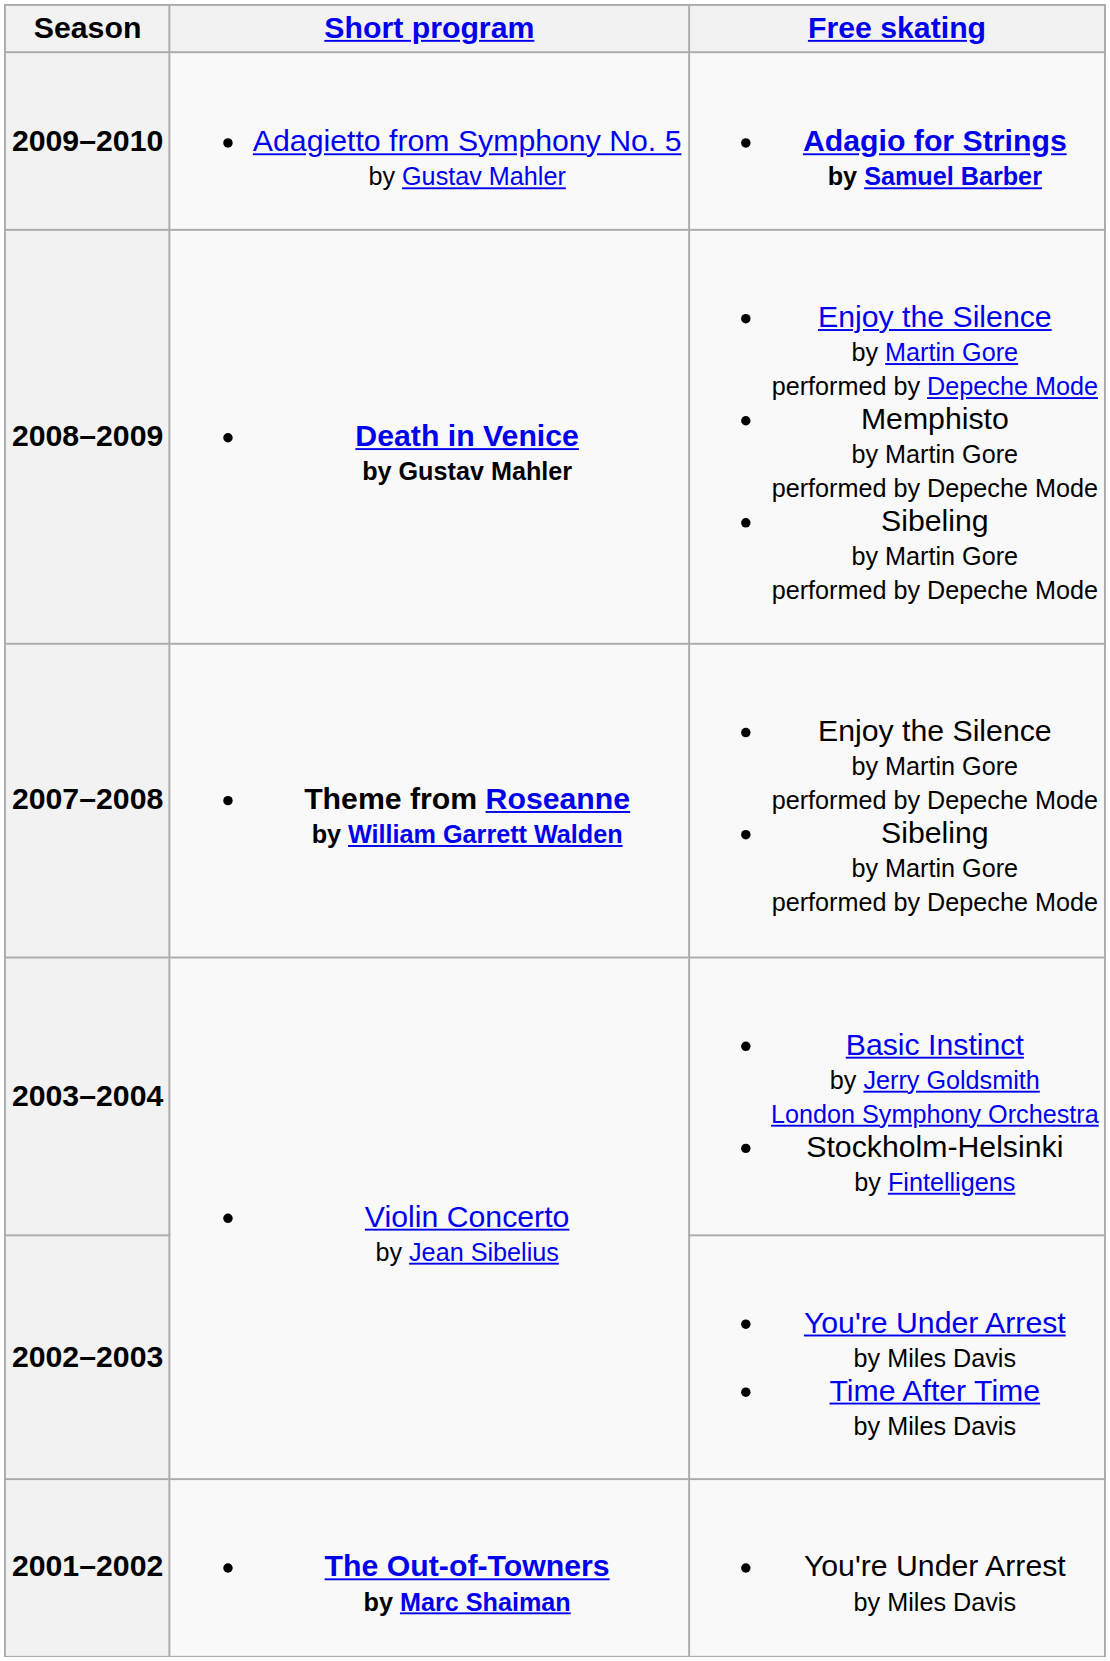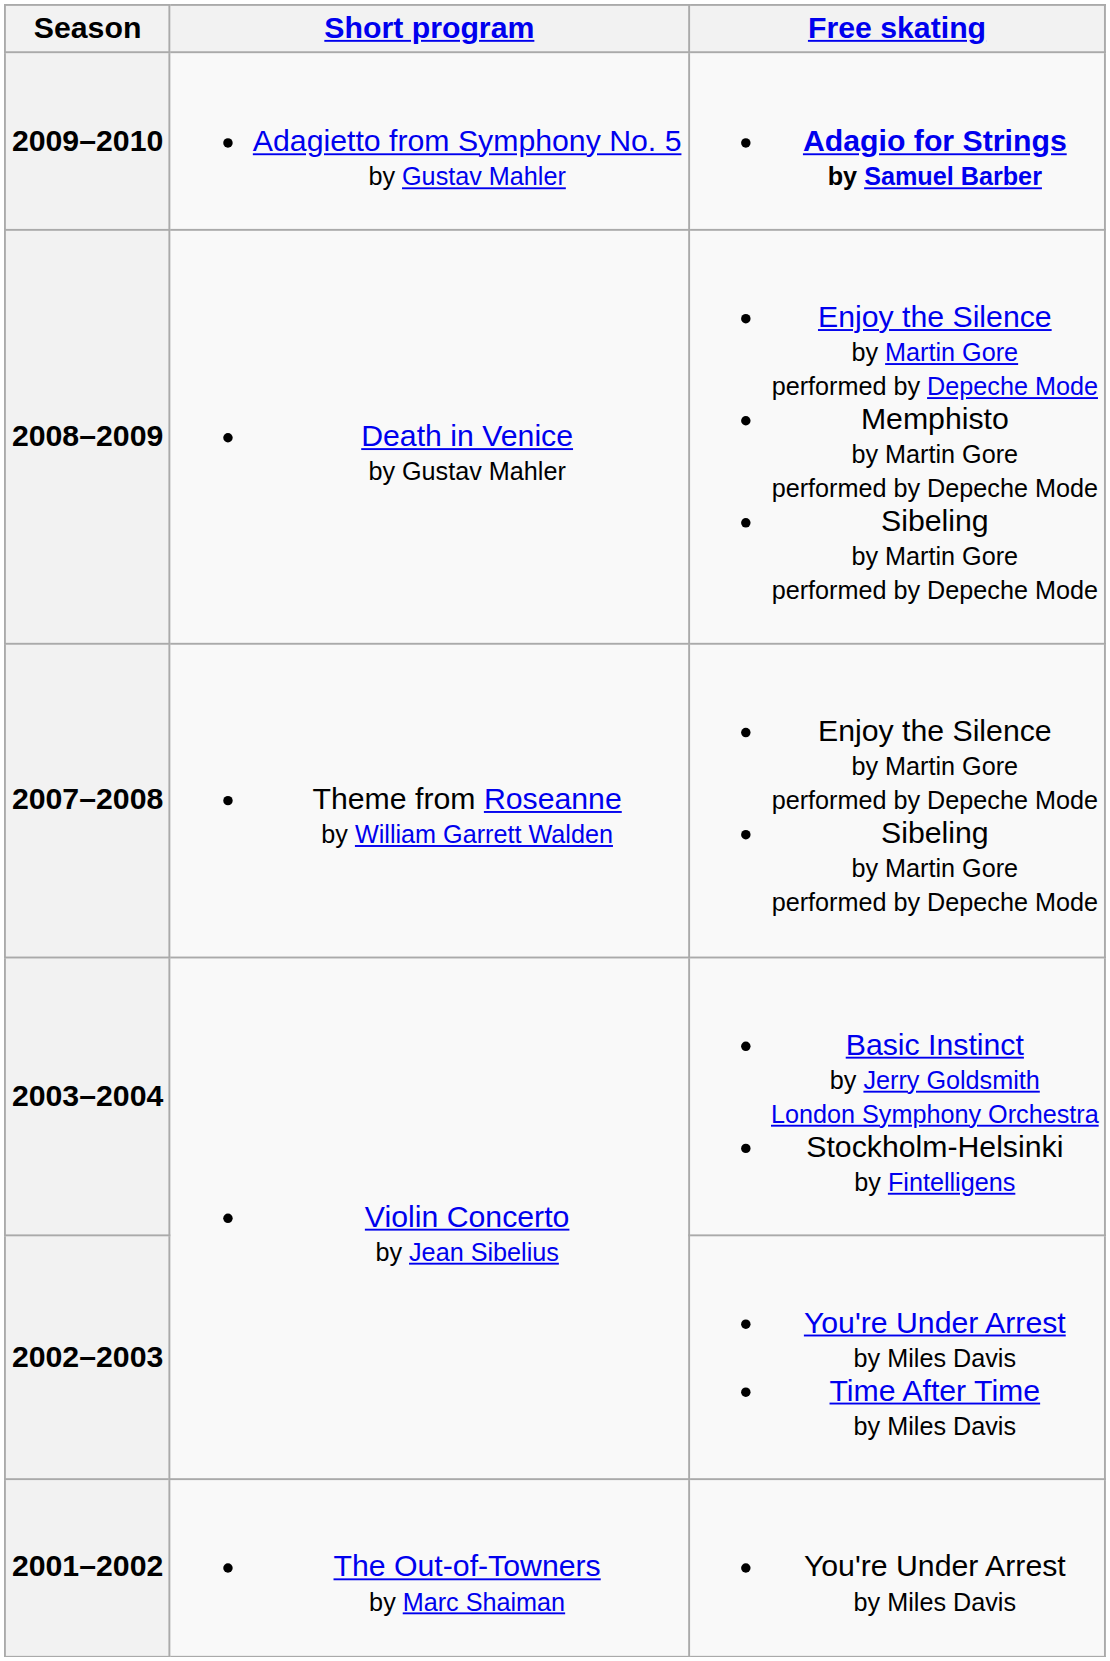(429, 454) bold -> (429, 454) normal
(429, 817) bold -> (429, 817) normal
(429, 1585) bold -> (429, 1585) normal
